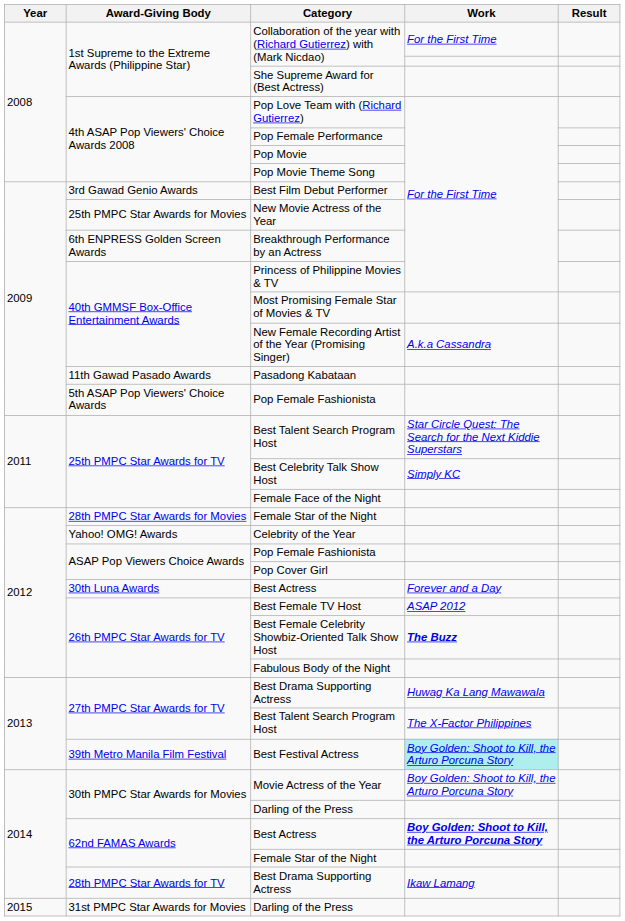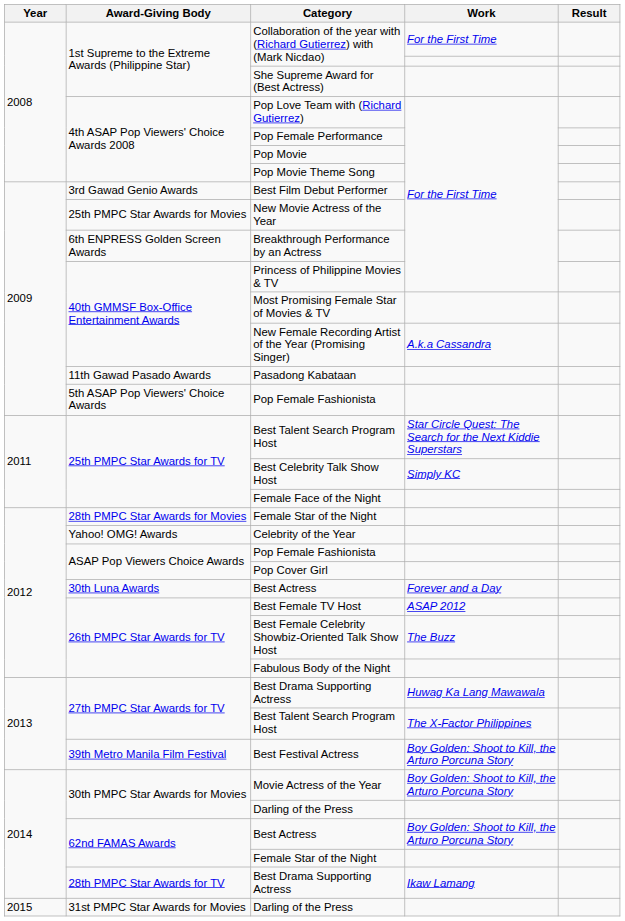(432, 637) bold -> (431, 637) normal
(481, 754) paleturquoise background -> (481, 754) no background
(477, 834) bold -> (481, 834) normal
